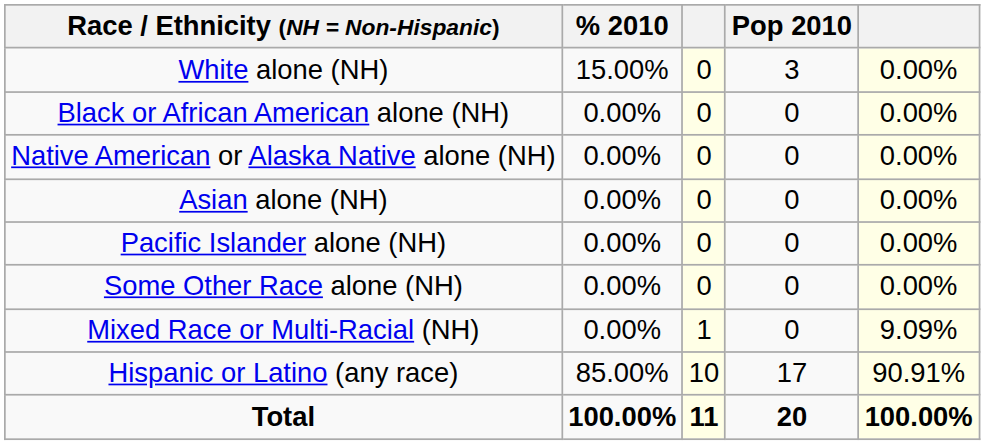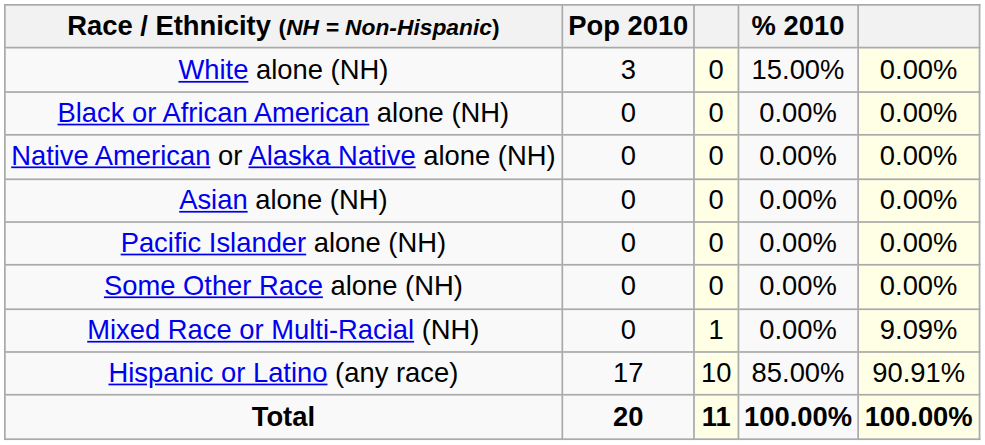columns swapped: (792, 26) <-> (622, 26)
